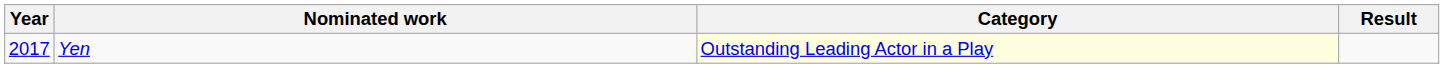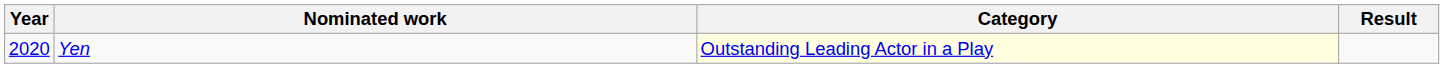(29, 48) 2017 -> (29, 48) 2020
